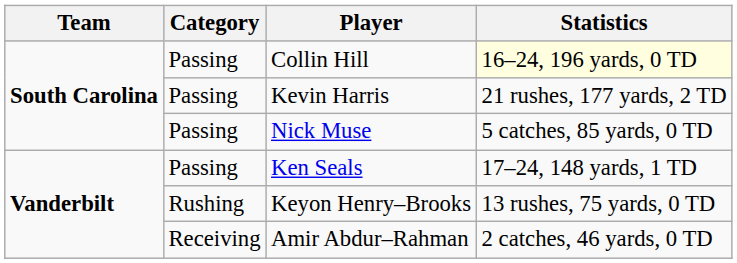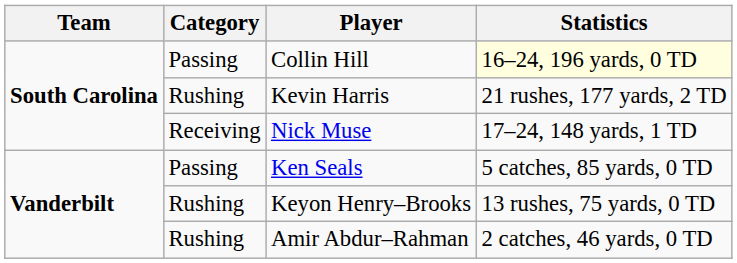(203, 95) Passing -> (206, 95) Rushing
(203, 131) Passing -> (215, 131) Receiving
(597, 131) 5 catches, 85 yards, 0 TD -> (589, 131) 17–24, 148 yards, 1 TD
(589, 167) 17–24, 148 yards, 1 TD -> (597, 167) 5 catches, 85 yards, 0 TD
(215, 239) Receiving -> (206, 239) Rushing
